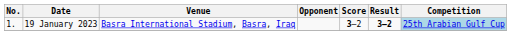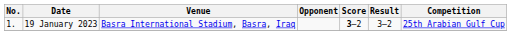(385, 24) bold -> (385, 24) normal
(454, 24) lightblue background -> (454, 24) no background
